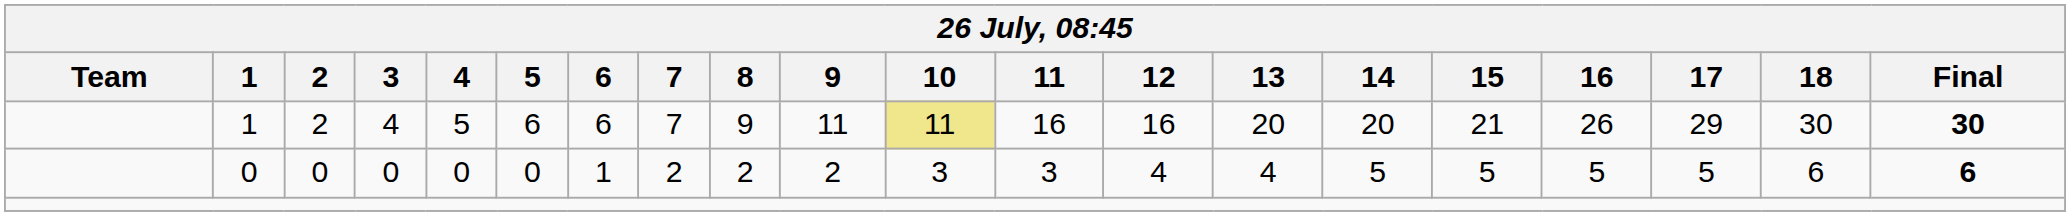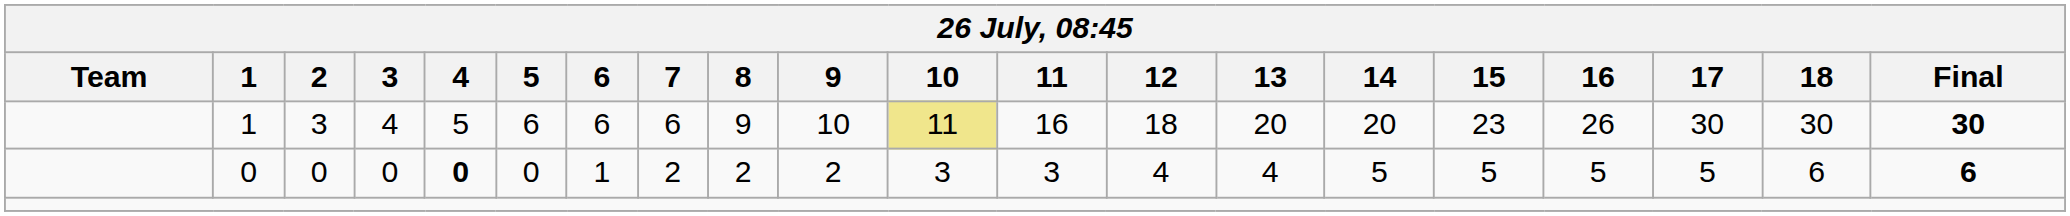(320, 124) 2 -> (319, 124) 3
(674, 124) 7 -> (673, 124) 6
(833, 124) 11 -> (833, 124) 10
(1159, 124) 16 -> (1161, 124) 18
(1487, 124) 21 -> (1489, 124) 23
(1706, 124) 29 -> (1707, 124) 30
(462, 172) normal -> (461, 172) bold
